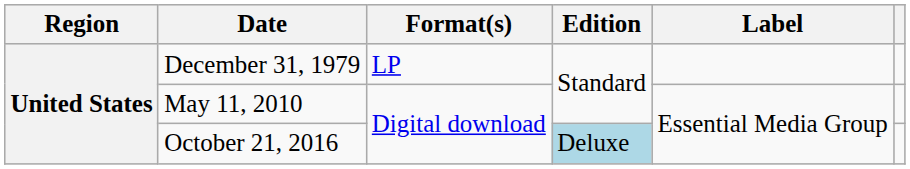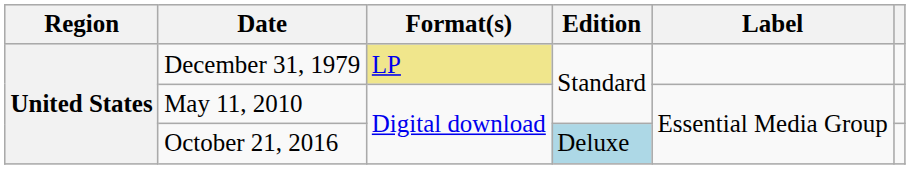(386, 63) no background -> (386, 63) khaki background
